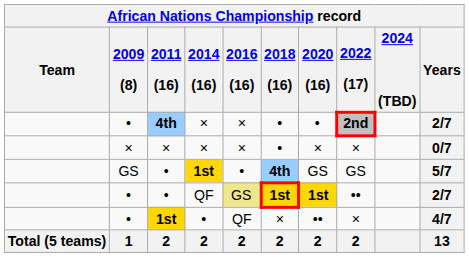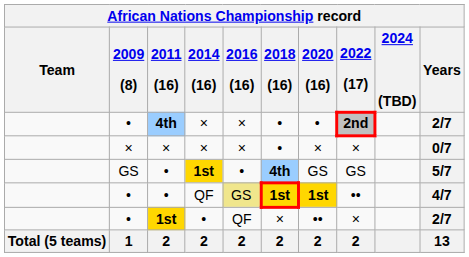(442, 195) 2/7 -> (442, 195) 4/7
(442, 219) 4/7 -> (442, 219) 2/7
